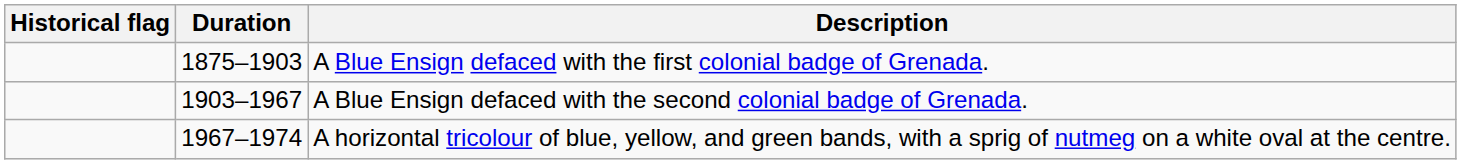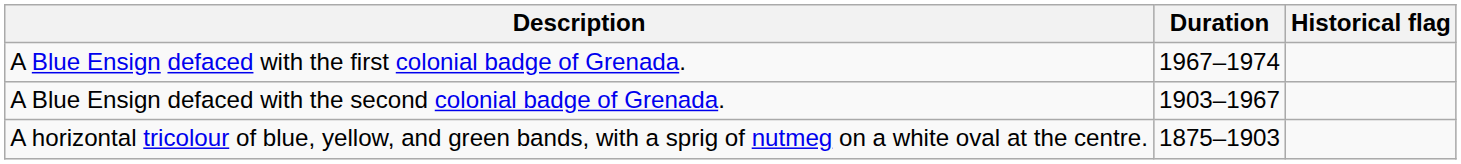columns swapped: (90, 23) <-> (882, 23)
(242, 61) 1875–1903 -> (1220, 61) 1967–1974
(242, 138) 1967–1974 -> (1220, 138) 1875–1903
